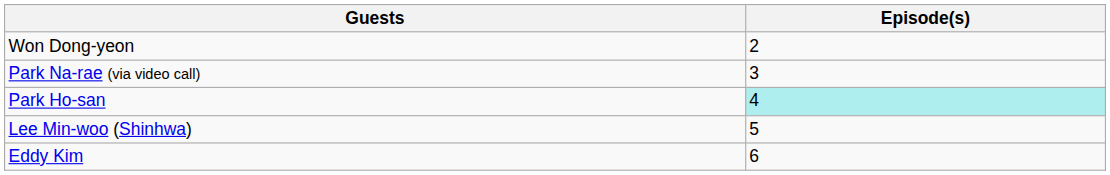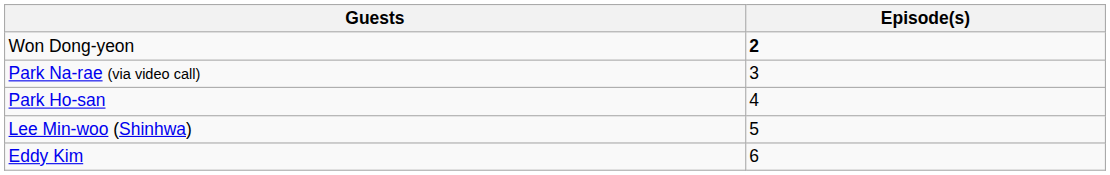(754, 45) normal -> (754, 45) bold
(754, 101) paleturquoise background -> (754, 101) no background
